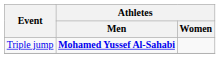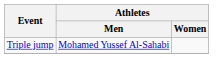(117, 45) bold -> (114, 45) normal
